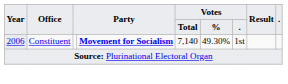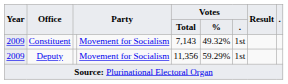(16, 42) 2006 -> (16, 42) 2009
(126, 42) bold -> (124, 42) normal
(188, 42) 7,140 -> (186, 42) 7,143
(216, 42) 49.30% -> (216, 42) 49.32%
+ row: (50, 57)
